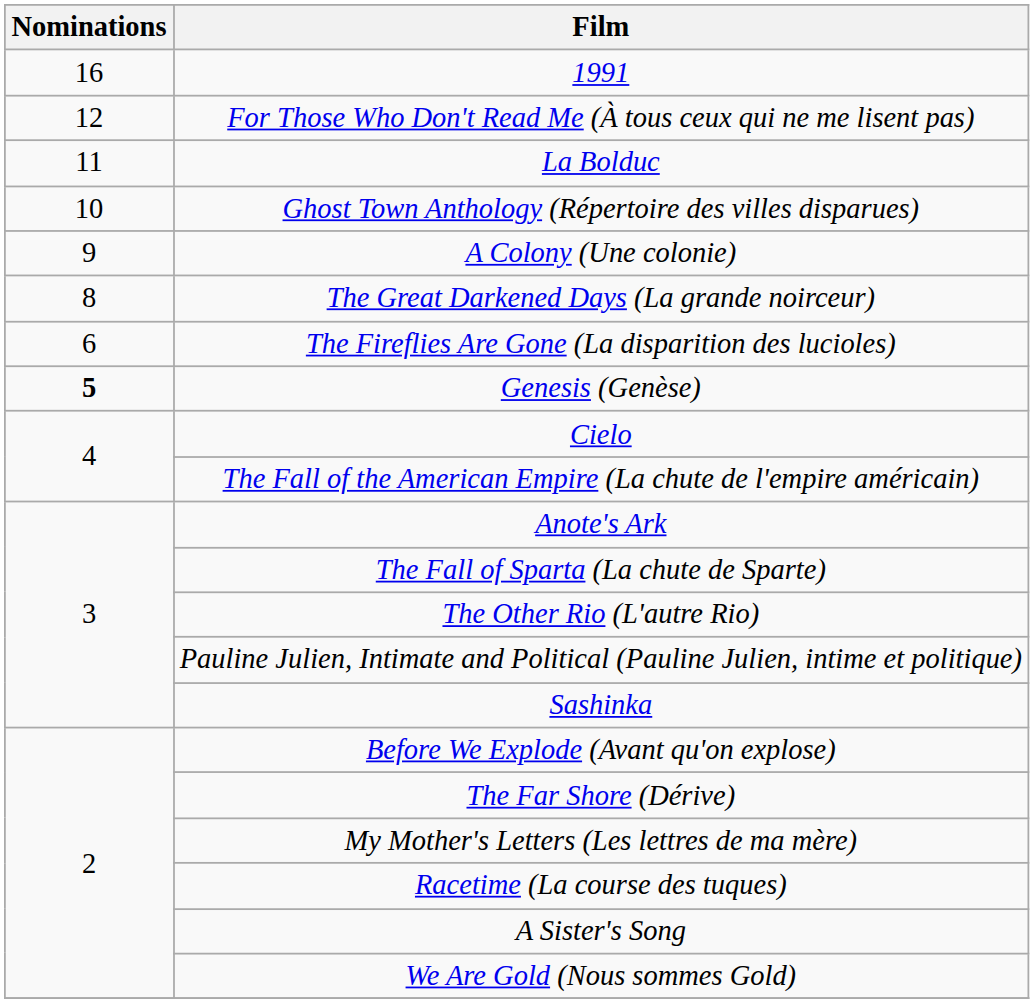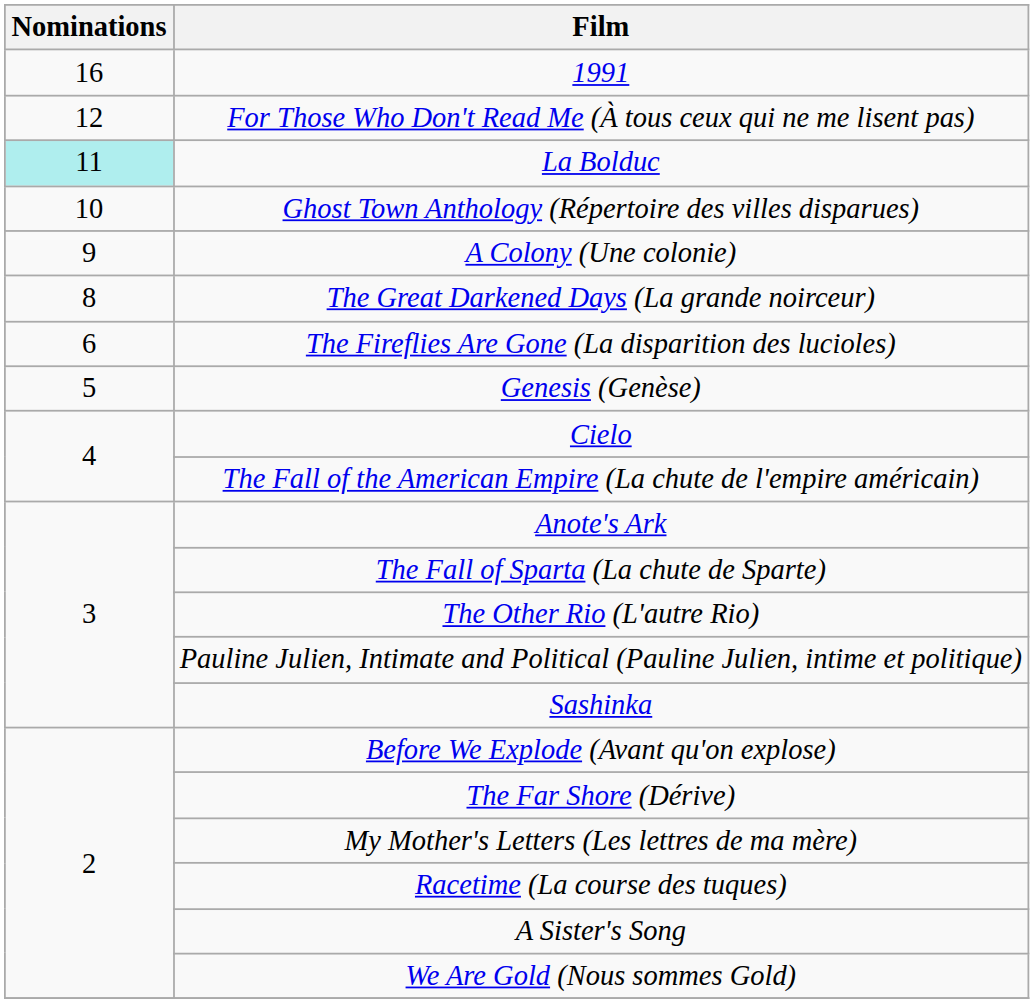(89, 162) no background -> (89, 162) paleturquoise background
(89, 388) bold -> (89, 388) normal
